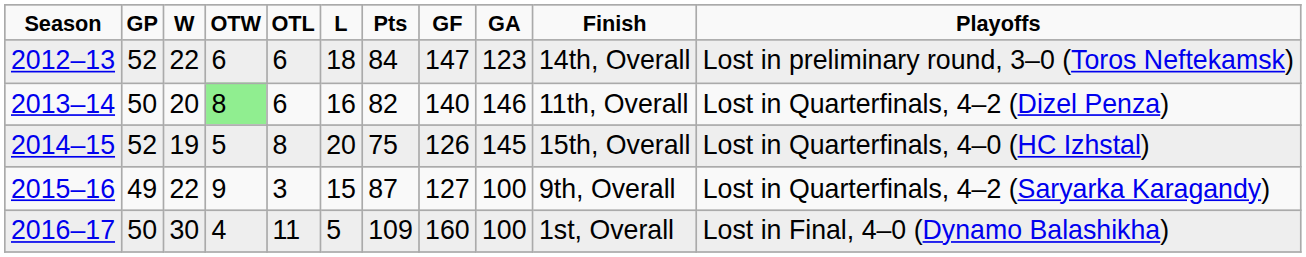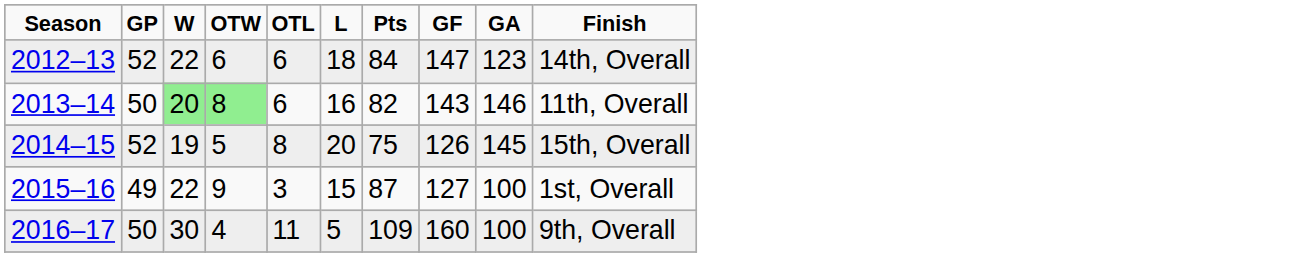- column: (998, 23)
(184, 103) no background -> (184, 103) lightgreen background
(447, 103) 140 -> (447, 103) 143
(607, 188) 9th, Overall -> (606, 188) 1st, Overall
(606, 230) 1st, Overall -> (607, 230) 9th, Overall
